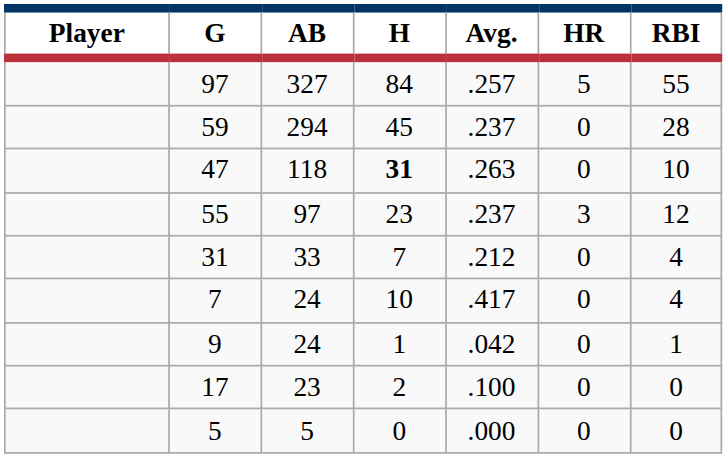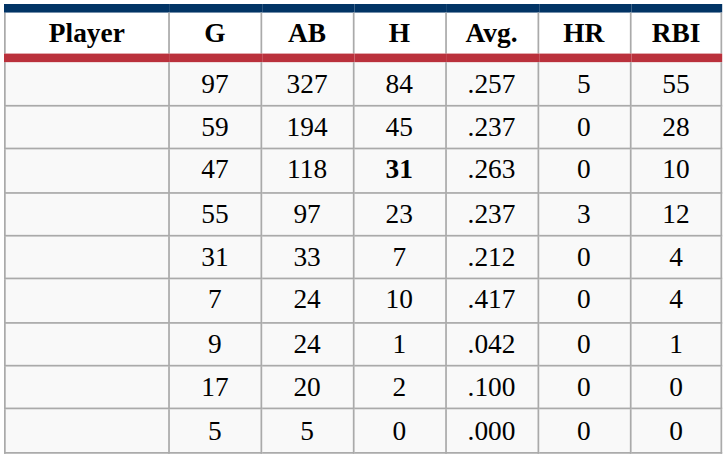(307, 126) 294 -> (307, 126) 194
(307, 387) 23 -> (307, 387) 20
